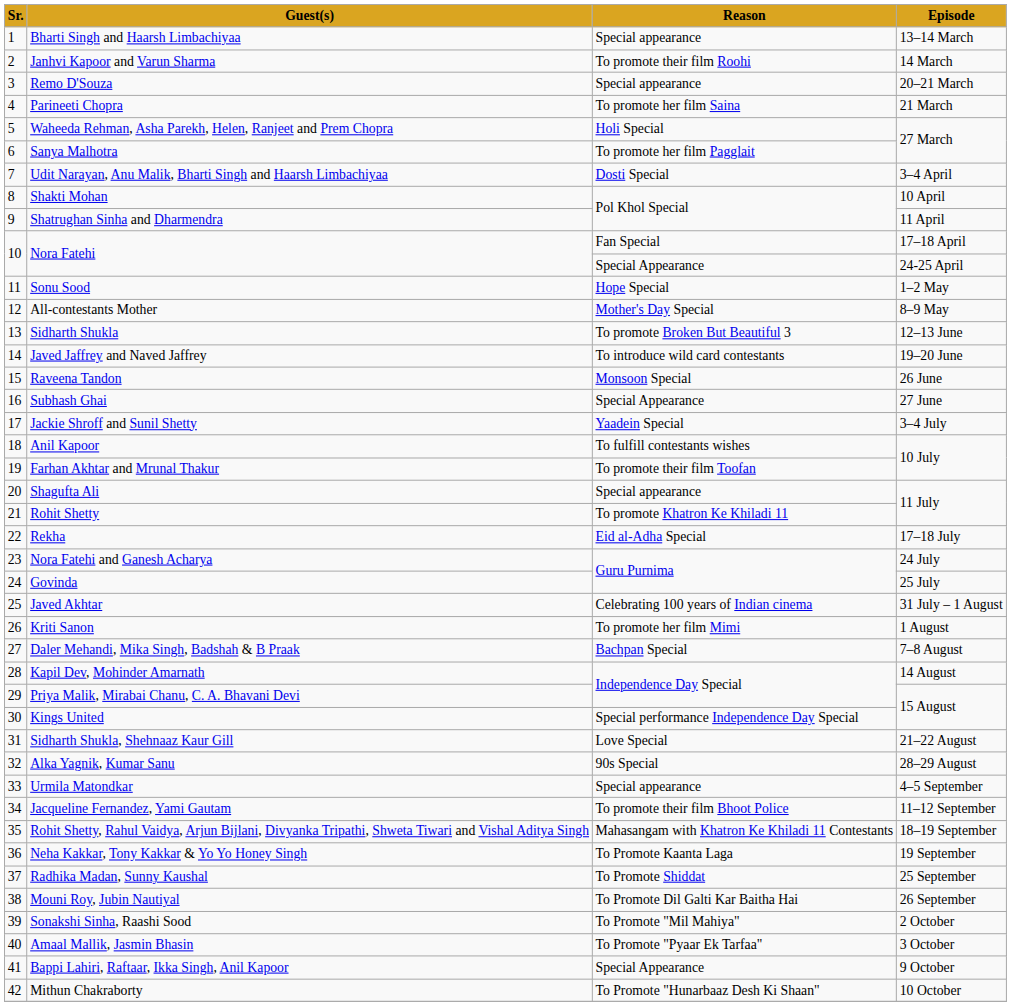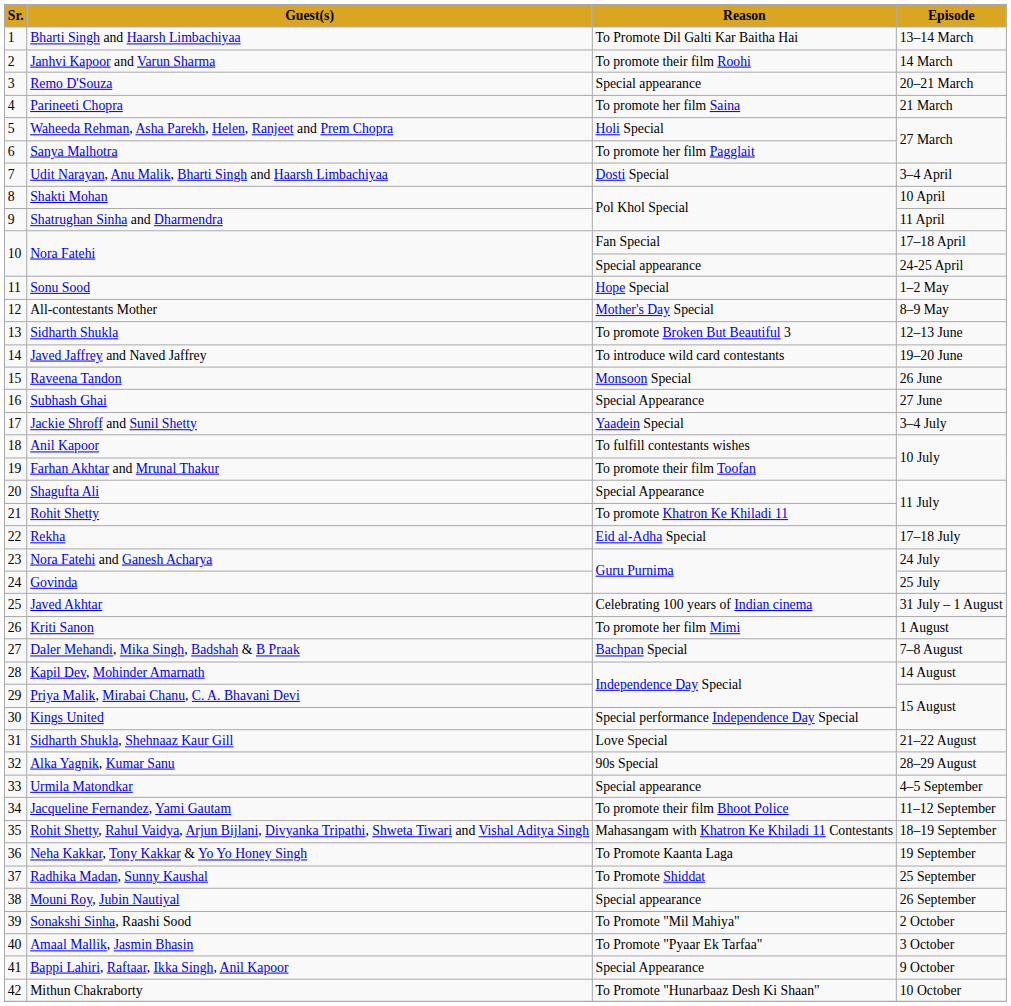(648, 38) Special appearance -> (697, 38) To Promote Dil Galti Kar Baitha Hai
(650, 264) Special Appearance -> (648, 264) Special appearance
(648, 491) Special appearance -> (650, 491) Special Appearance
(697, 899) To Promote Dil Galti Kar Baitha Hai -> (648, 899) Special appearance
